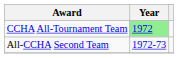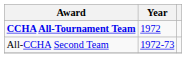(67, 28) normal -> (71, 28) bold
(142, 28) lightgreen background -> (150, 28) no background
